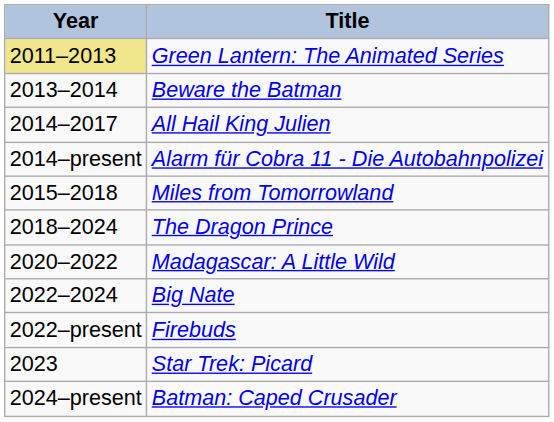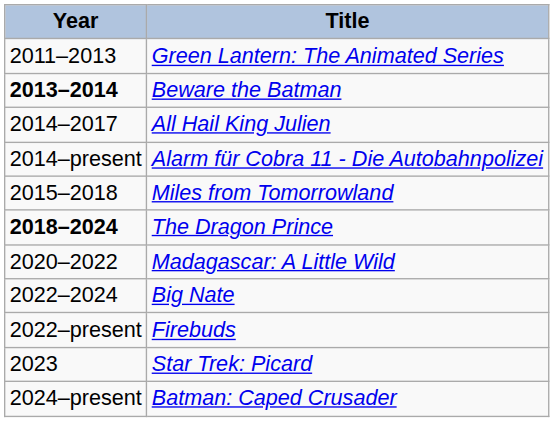(63, 55) khaki background -> (63, 55) no background
(64, 90) normal -> (64, 90) bold
(64, 227) normal -> (64, 227) bold
